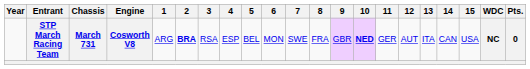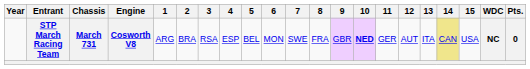(187, 40) bold -> (187, 40) normal
(448, 40) no background -> (448, 40) khaki background
